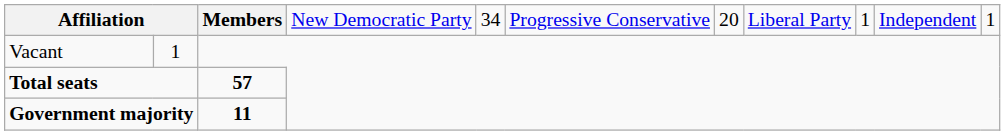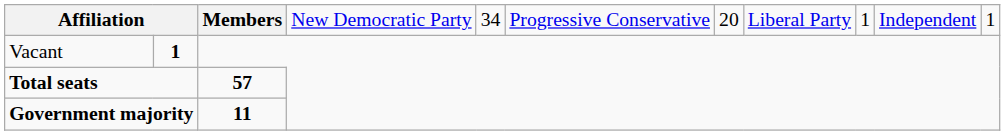(175, 51) normal -> (175, 51) bold
